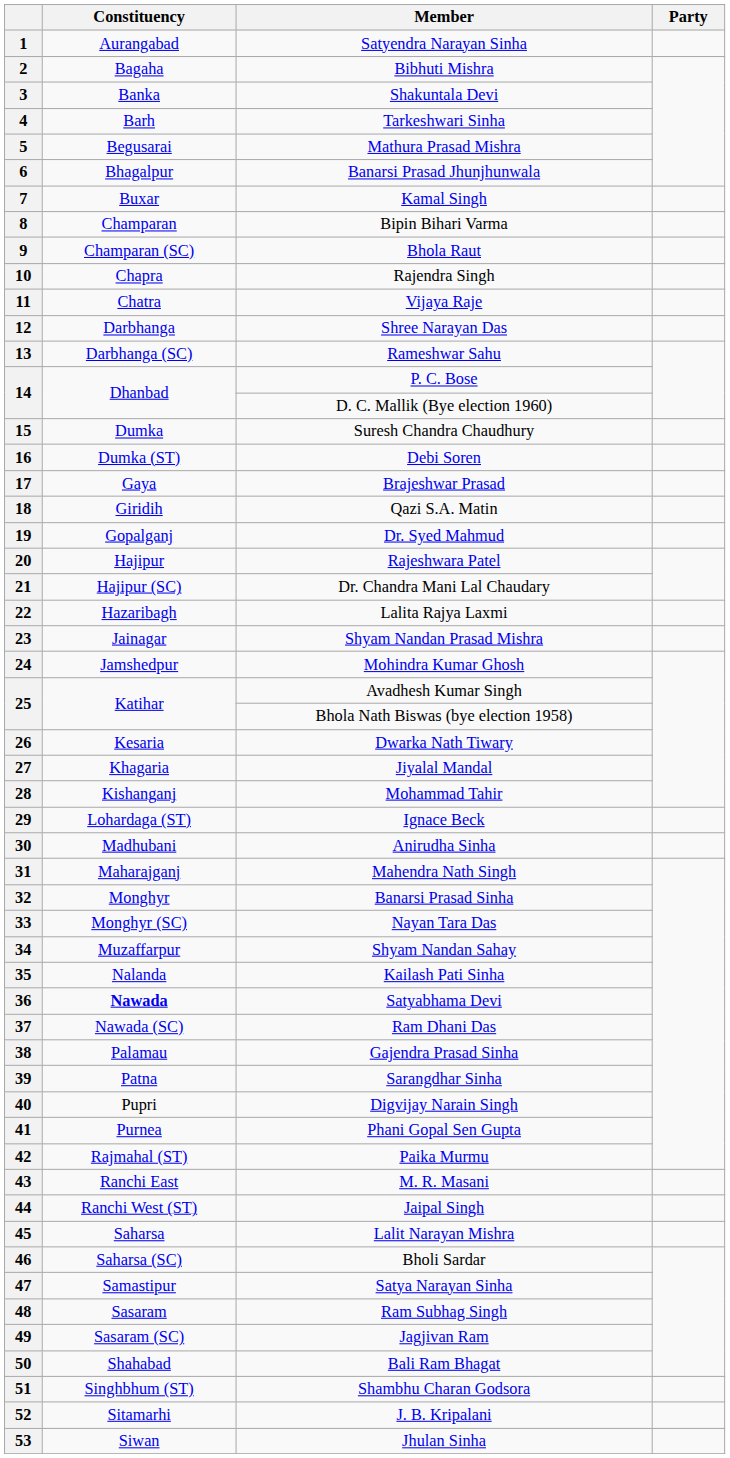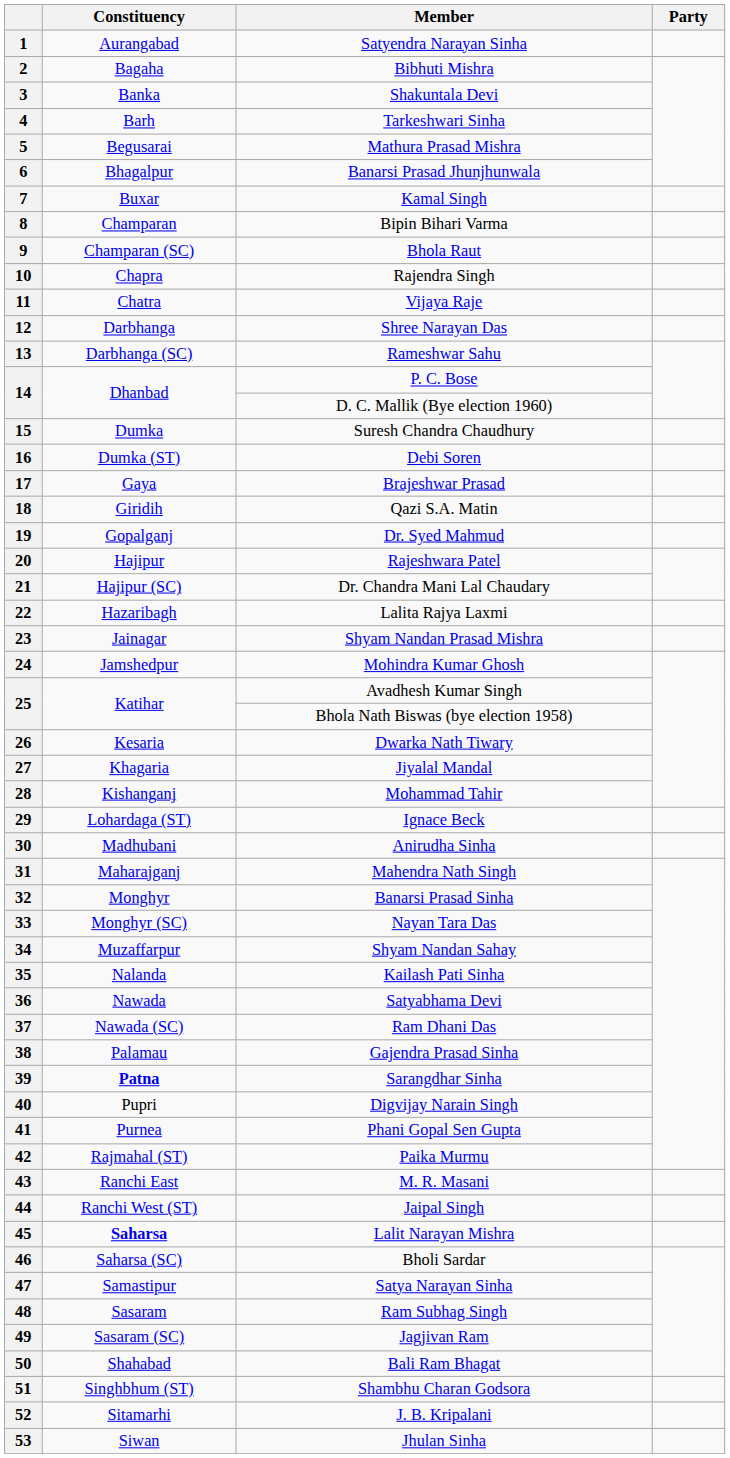(139, 1000) bold -> (139, 1000) normal
(139, 1078) normal -> (139, 1078) bold
(139, 1233) normal -> (139, 1233) bold
